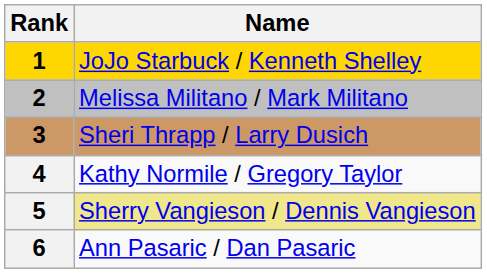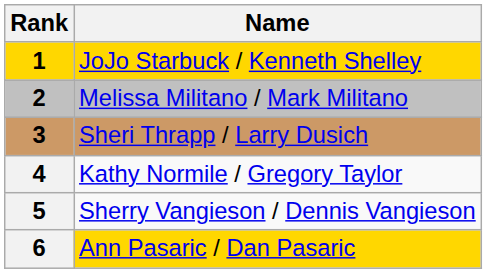(277, 211) khaki background -> (277, 211) no background
(217, 248) no background -> (217, 248) gold background
